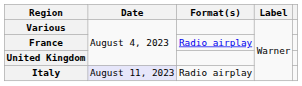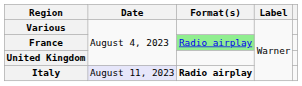(216, 42) no background -> (216, 42) lightgreen background
(216, 73) normal -> (216, 73) bold
